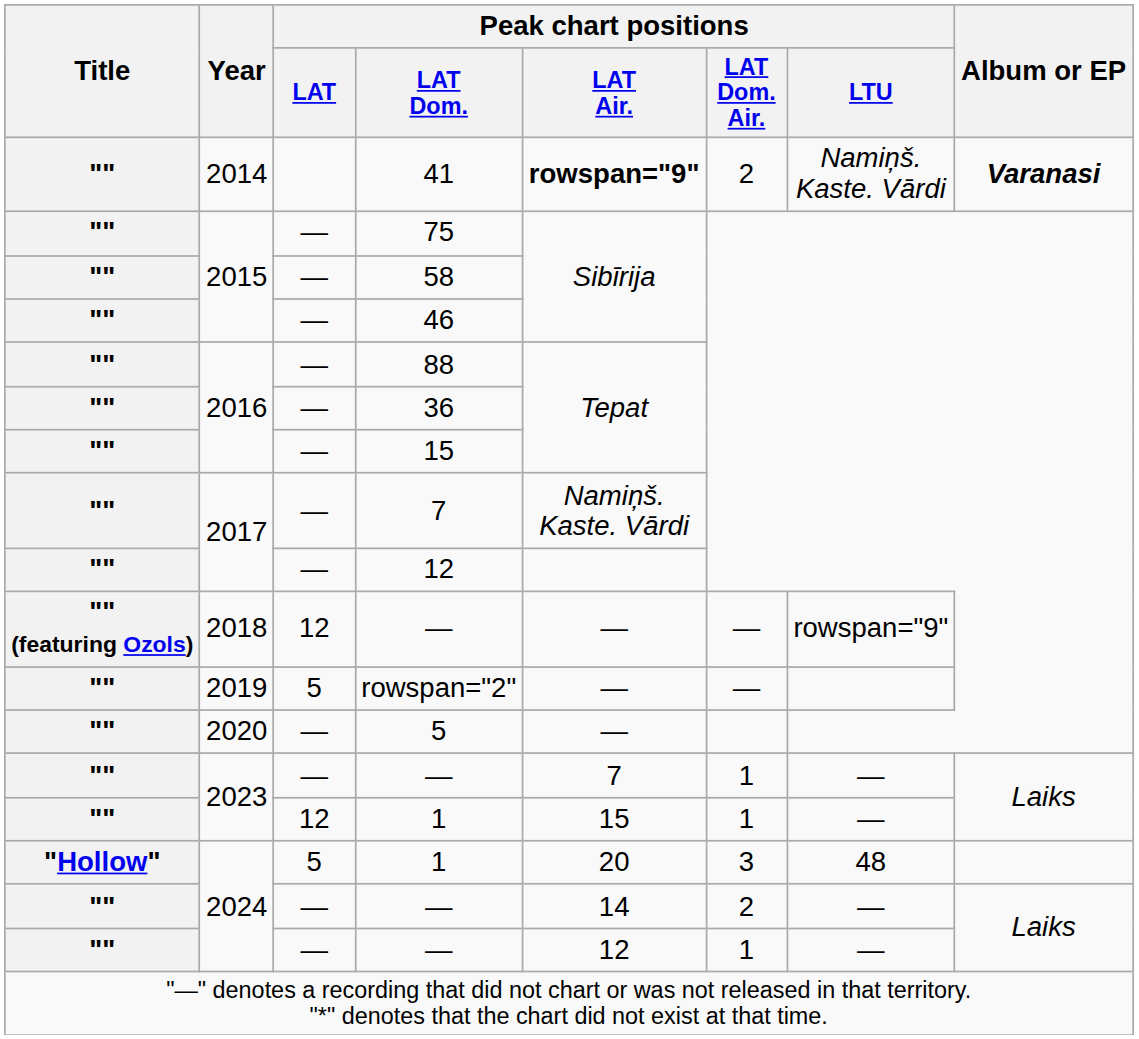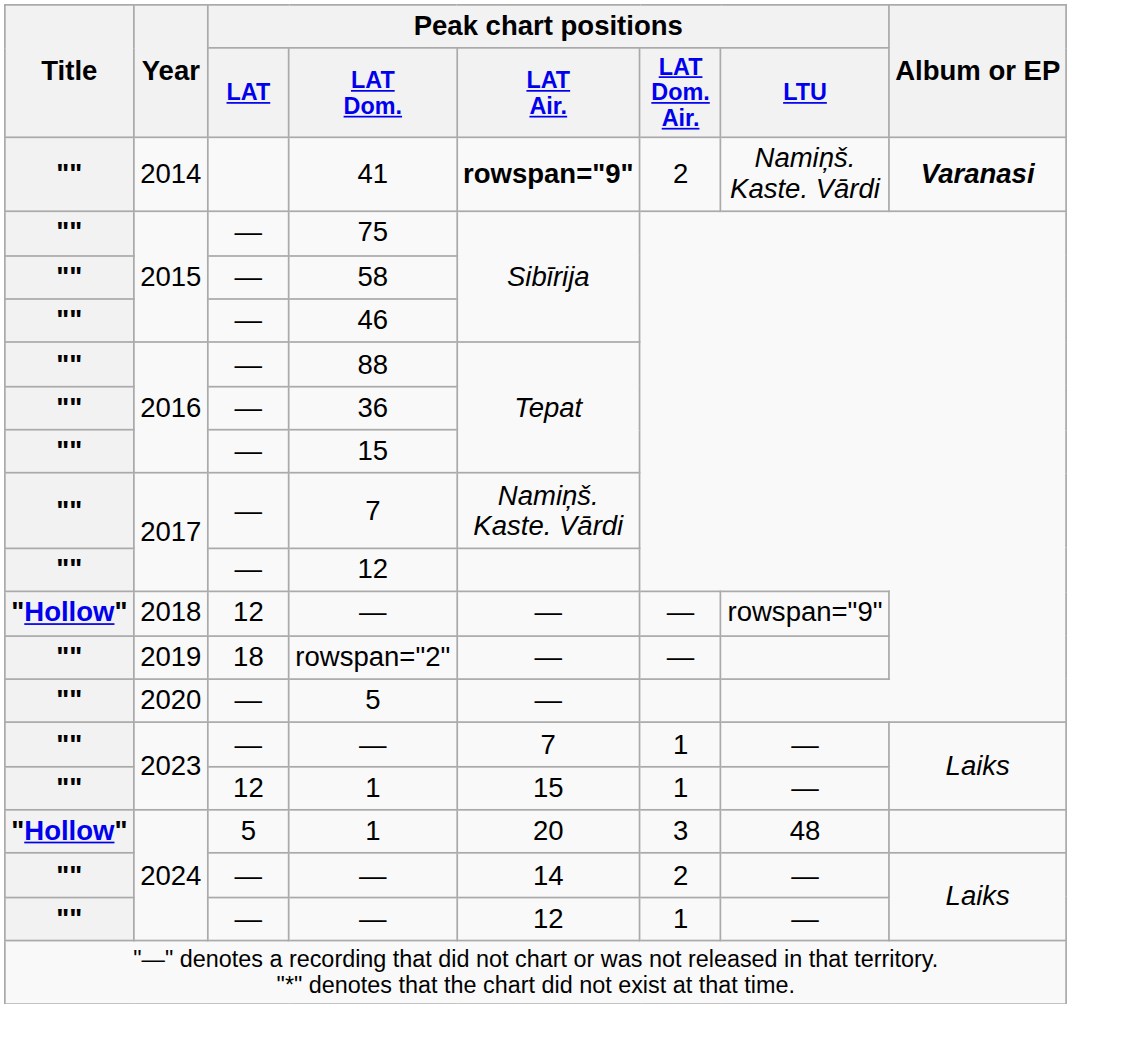(102, 628) "" (featuring Ozols) -> (69, 613) "Hollow"
(314, 687) 5 -> (248, 656) 18
